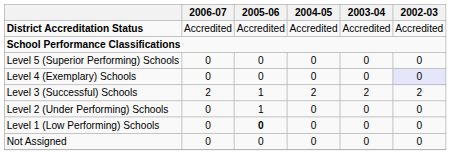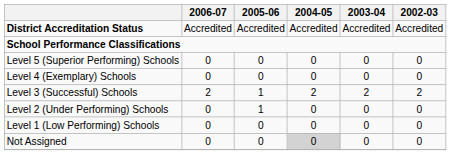(419, 77) lavender background -> (419, 77) no background
(261, 125) bold -> (261, 125) normal
(314, 142) no background -> (314, 142) lightgrey background
